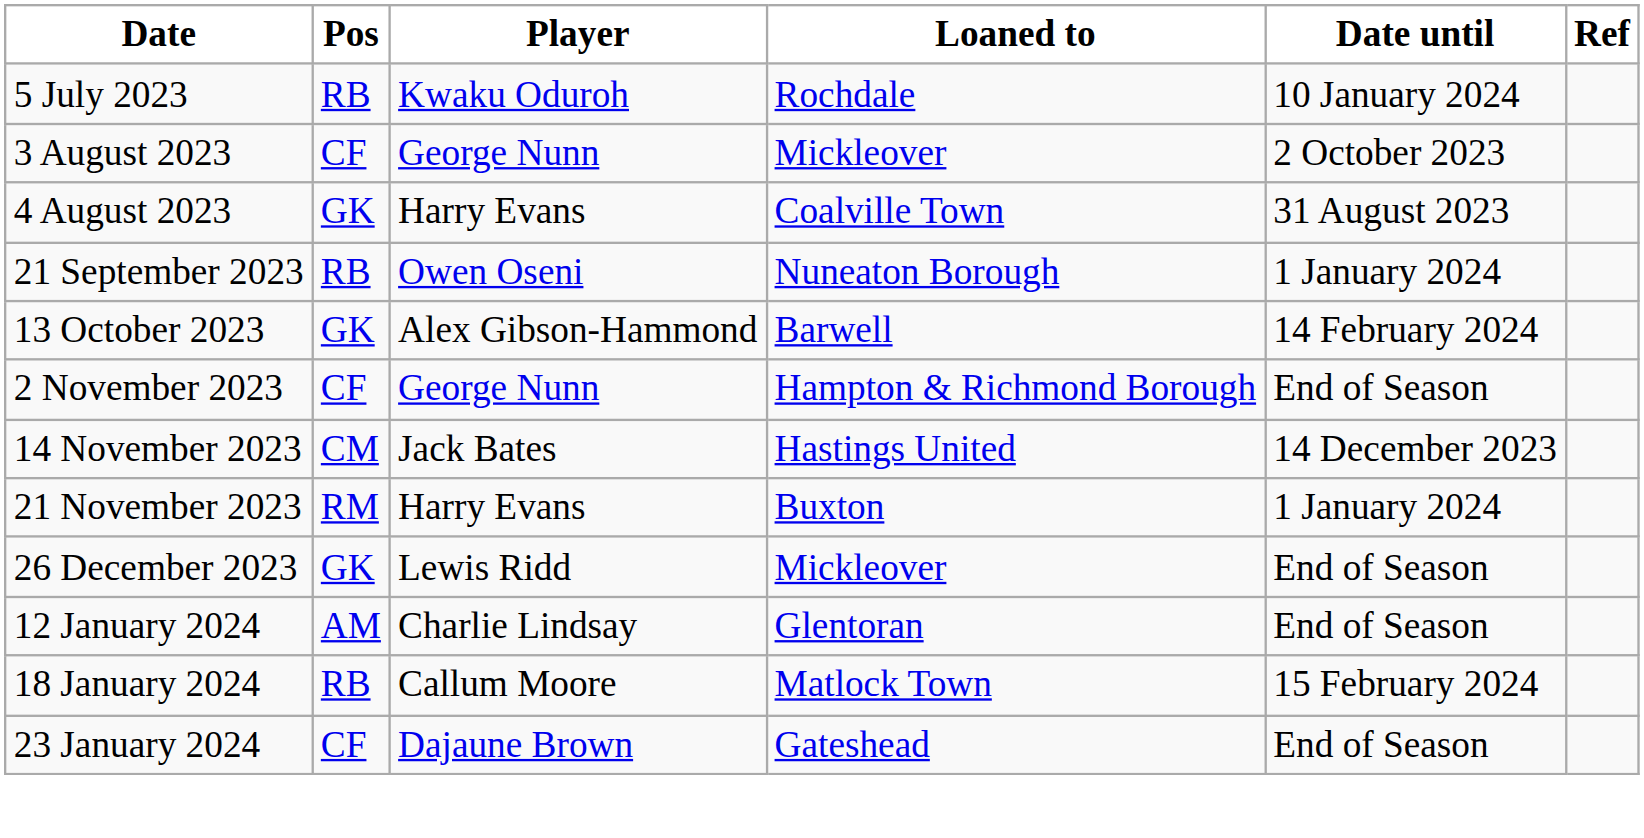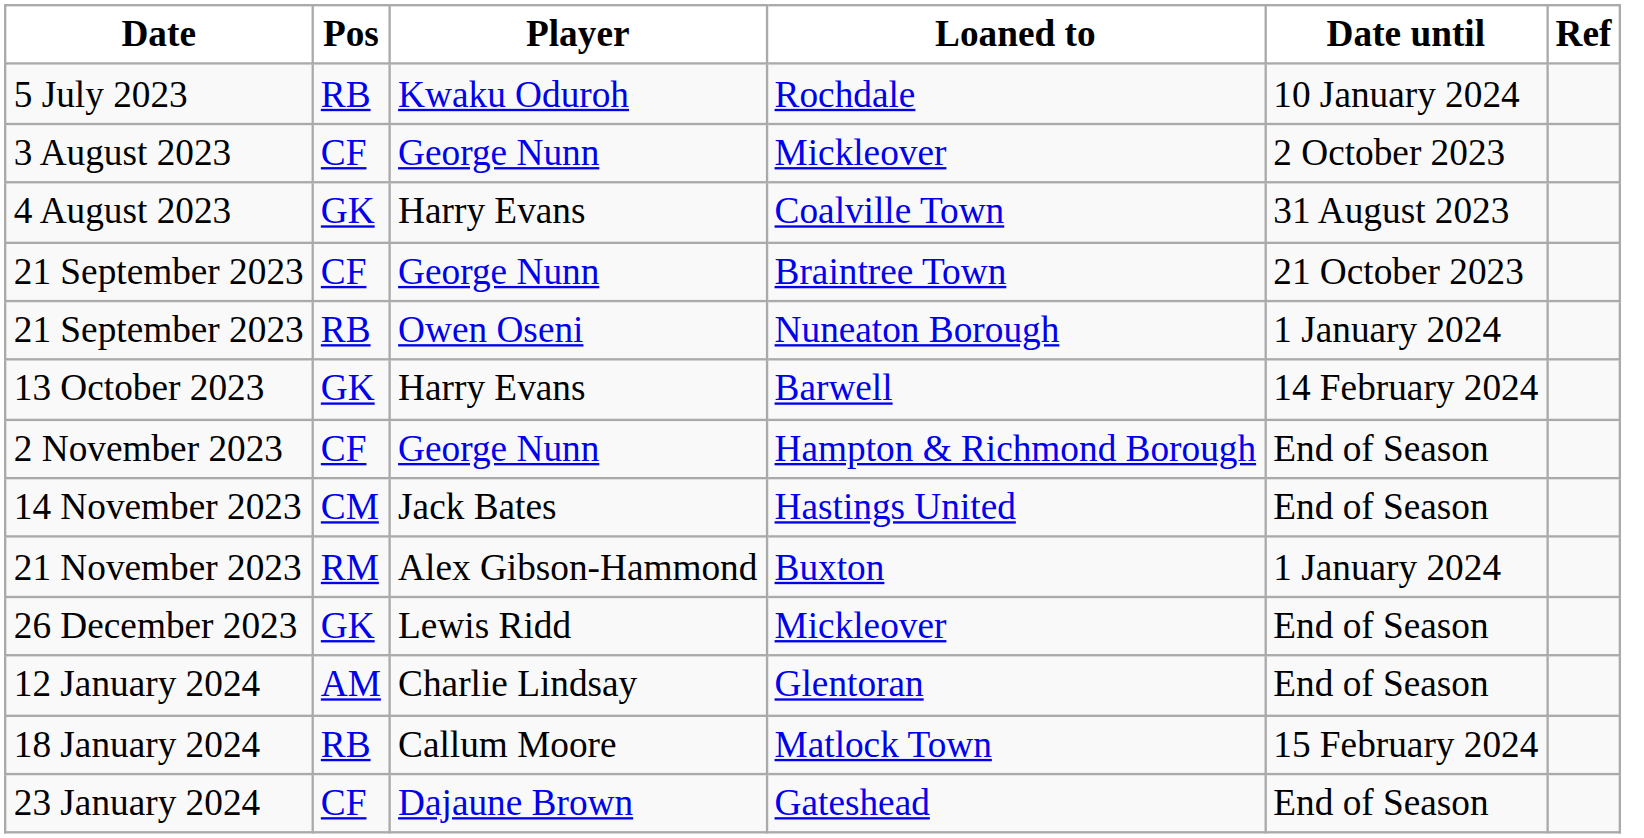+ row: (159, 270)
(578, 329) Alex Gibson-Hammond -> (492, 388) Harry Evans
(1415, 447) 14 December 2023 -> (1381, 507) End of Season
(492, 507) Harry Evans -> (578, 566) Alex Gibson-Hammond
